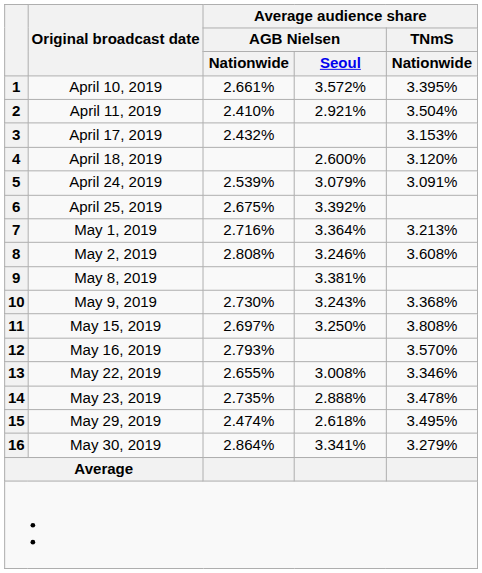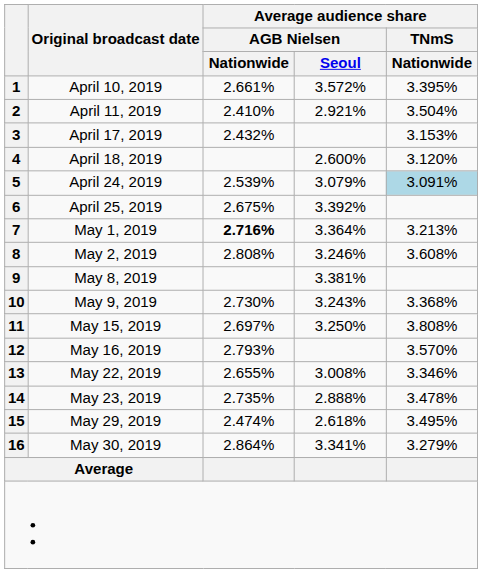(432, 182) no background -> (432, 182) lightblue background
(249, 230) normal -> (249, 230) bold
